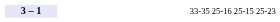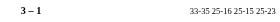(31, 11) lavender background -> (31, 11) no background
